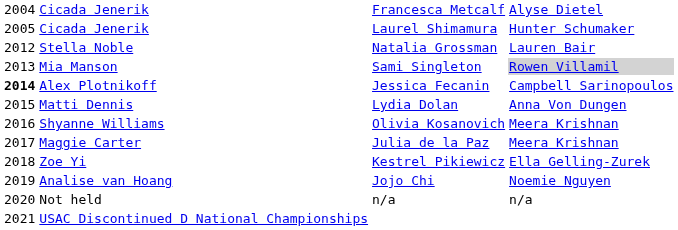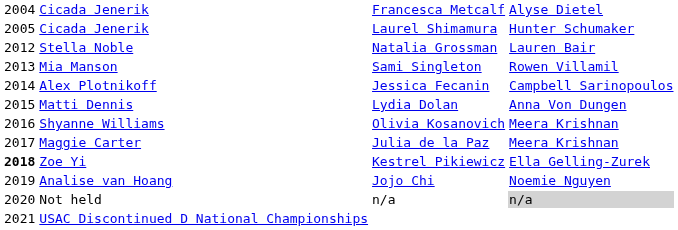(564, 66) lightgrey background -> (564, 66) no background
(20, 86) bold -> (20, 86) normal
(20, 162) normal -> (20, 162) bold
(521, 200) no background -> (521, 200) lightgrey background
